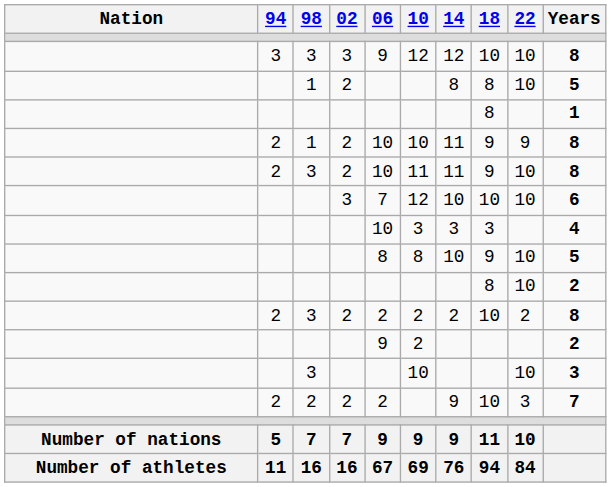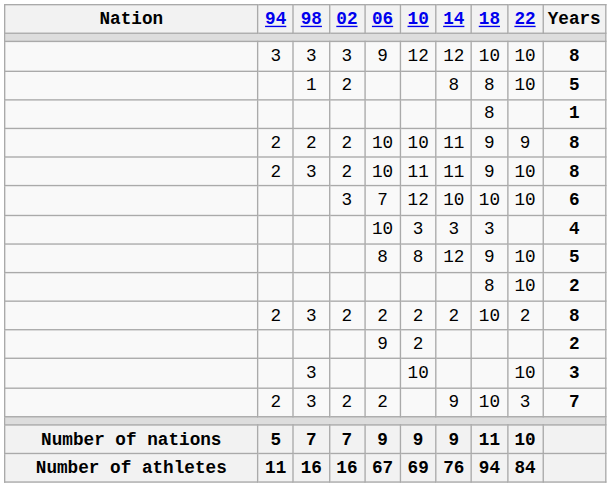(311, 143) 1 -> (311, 143) 2
(454, 258) 10 -> (454, 258) 12
(311, 402) 2 -> (311, 402) 3
